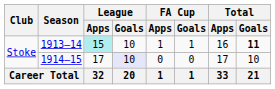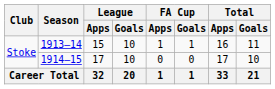(98, 44) paleturquoise background -> (98, 44) no background
(253, 44) bold -> (253, 44) normal
(129, 60) lavender background -> (129, 60) no background
